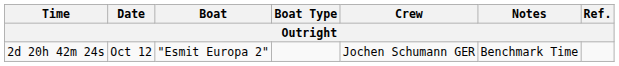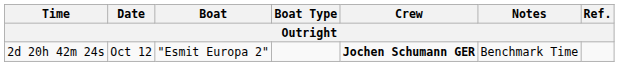(409, 52) normal -> (409, 52) bold
